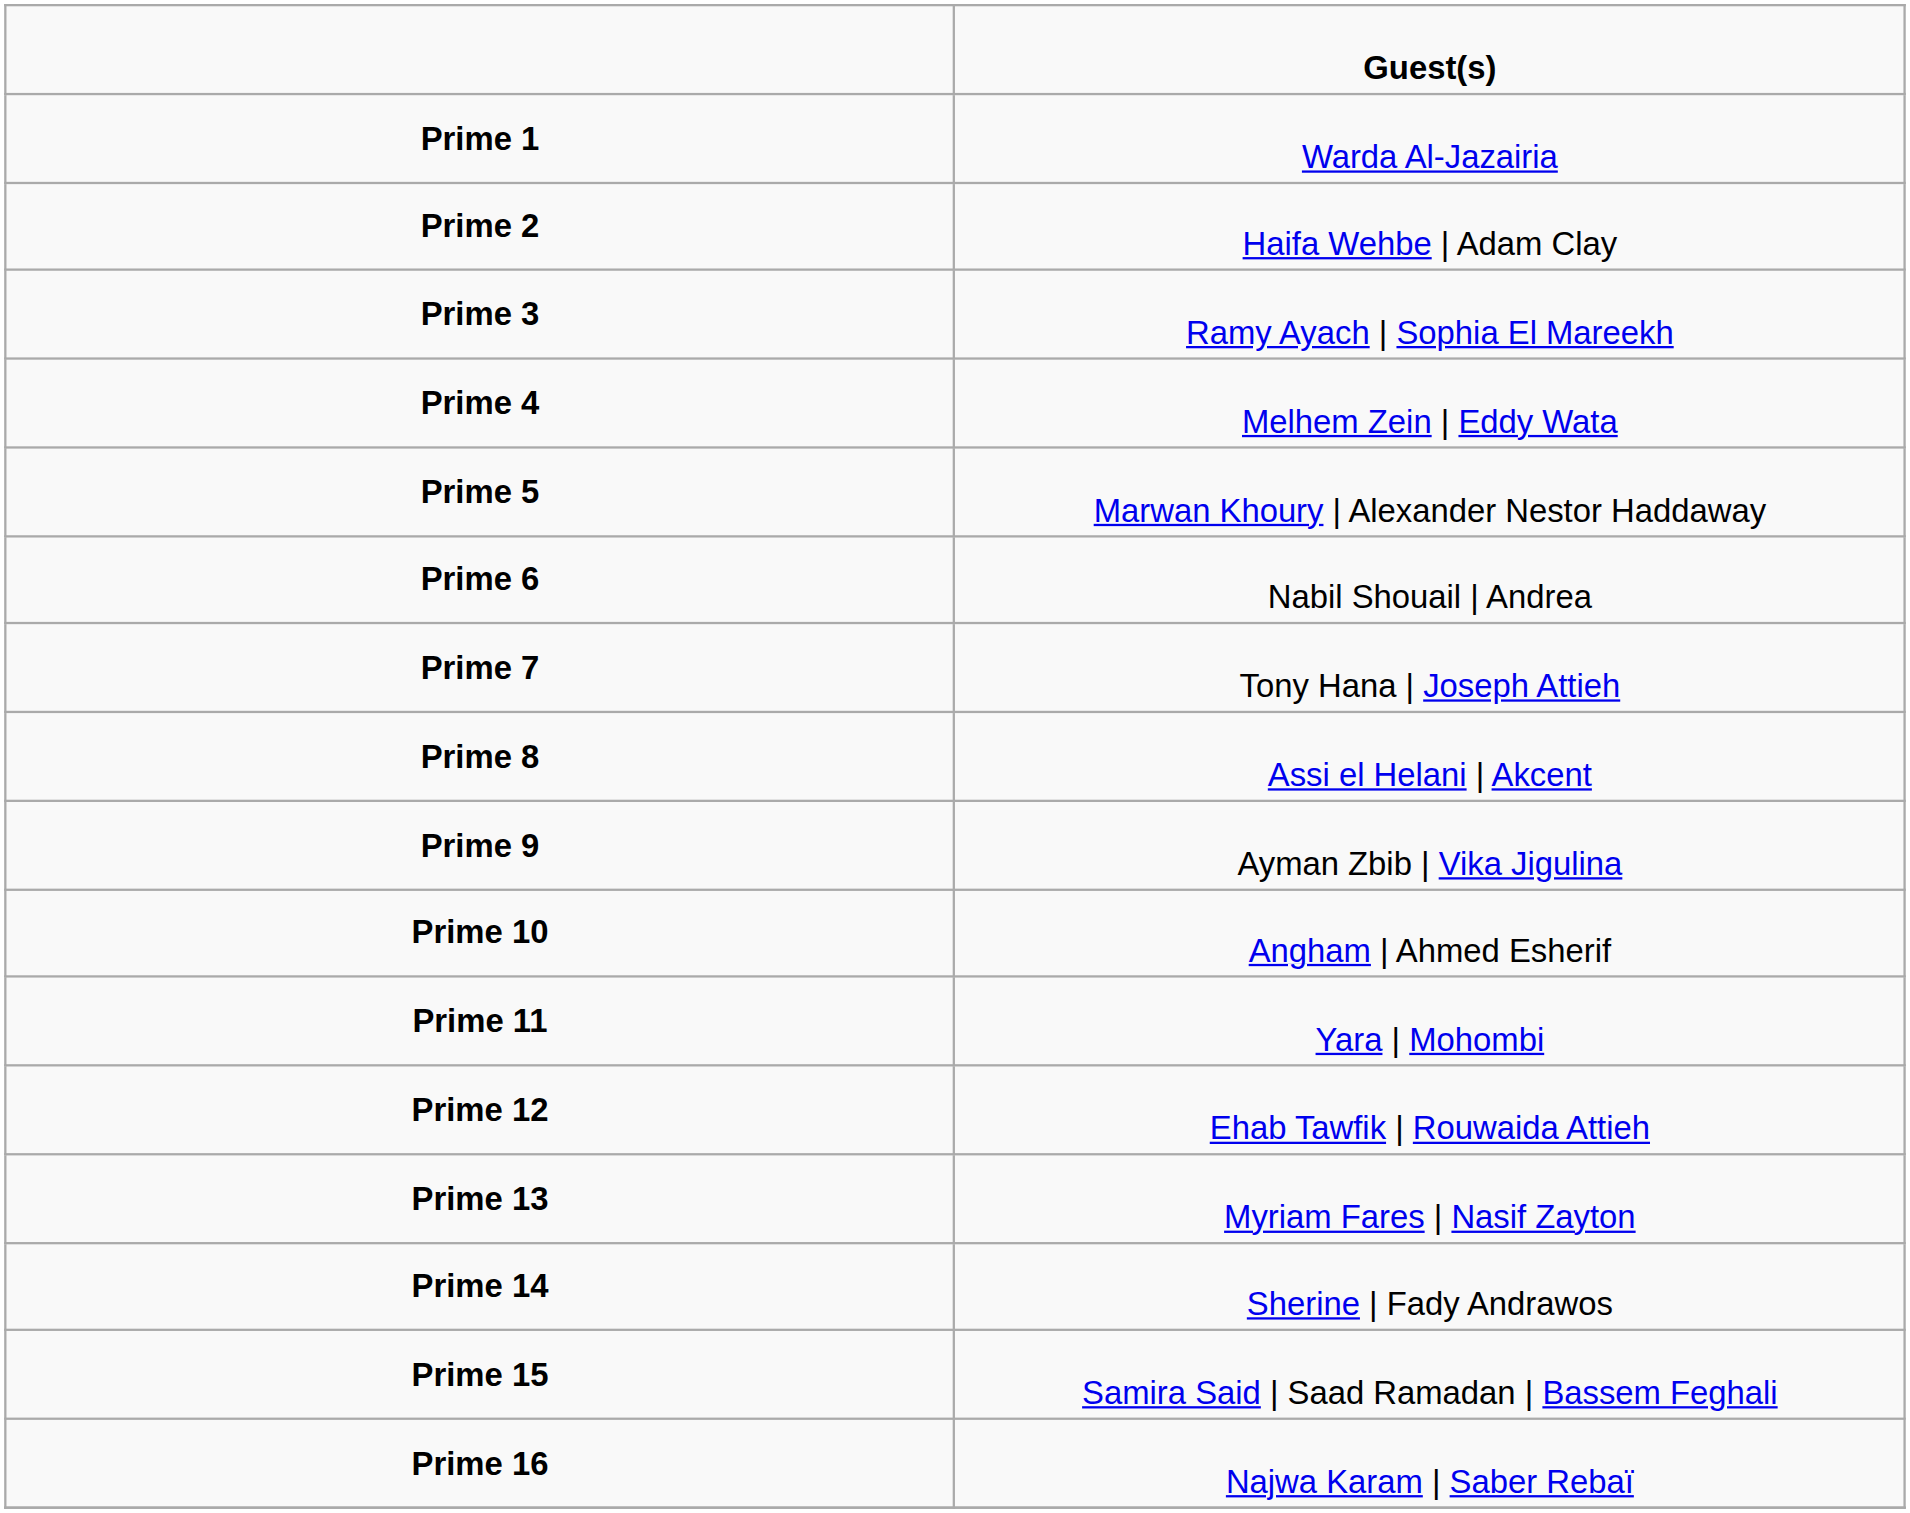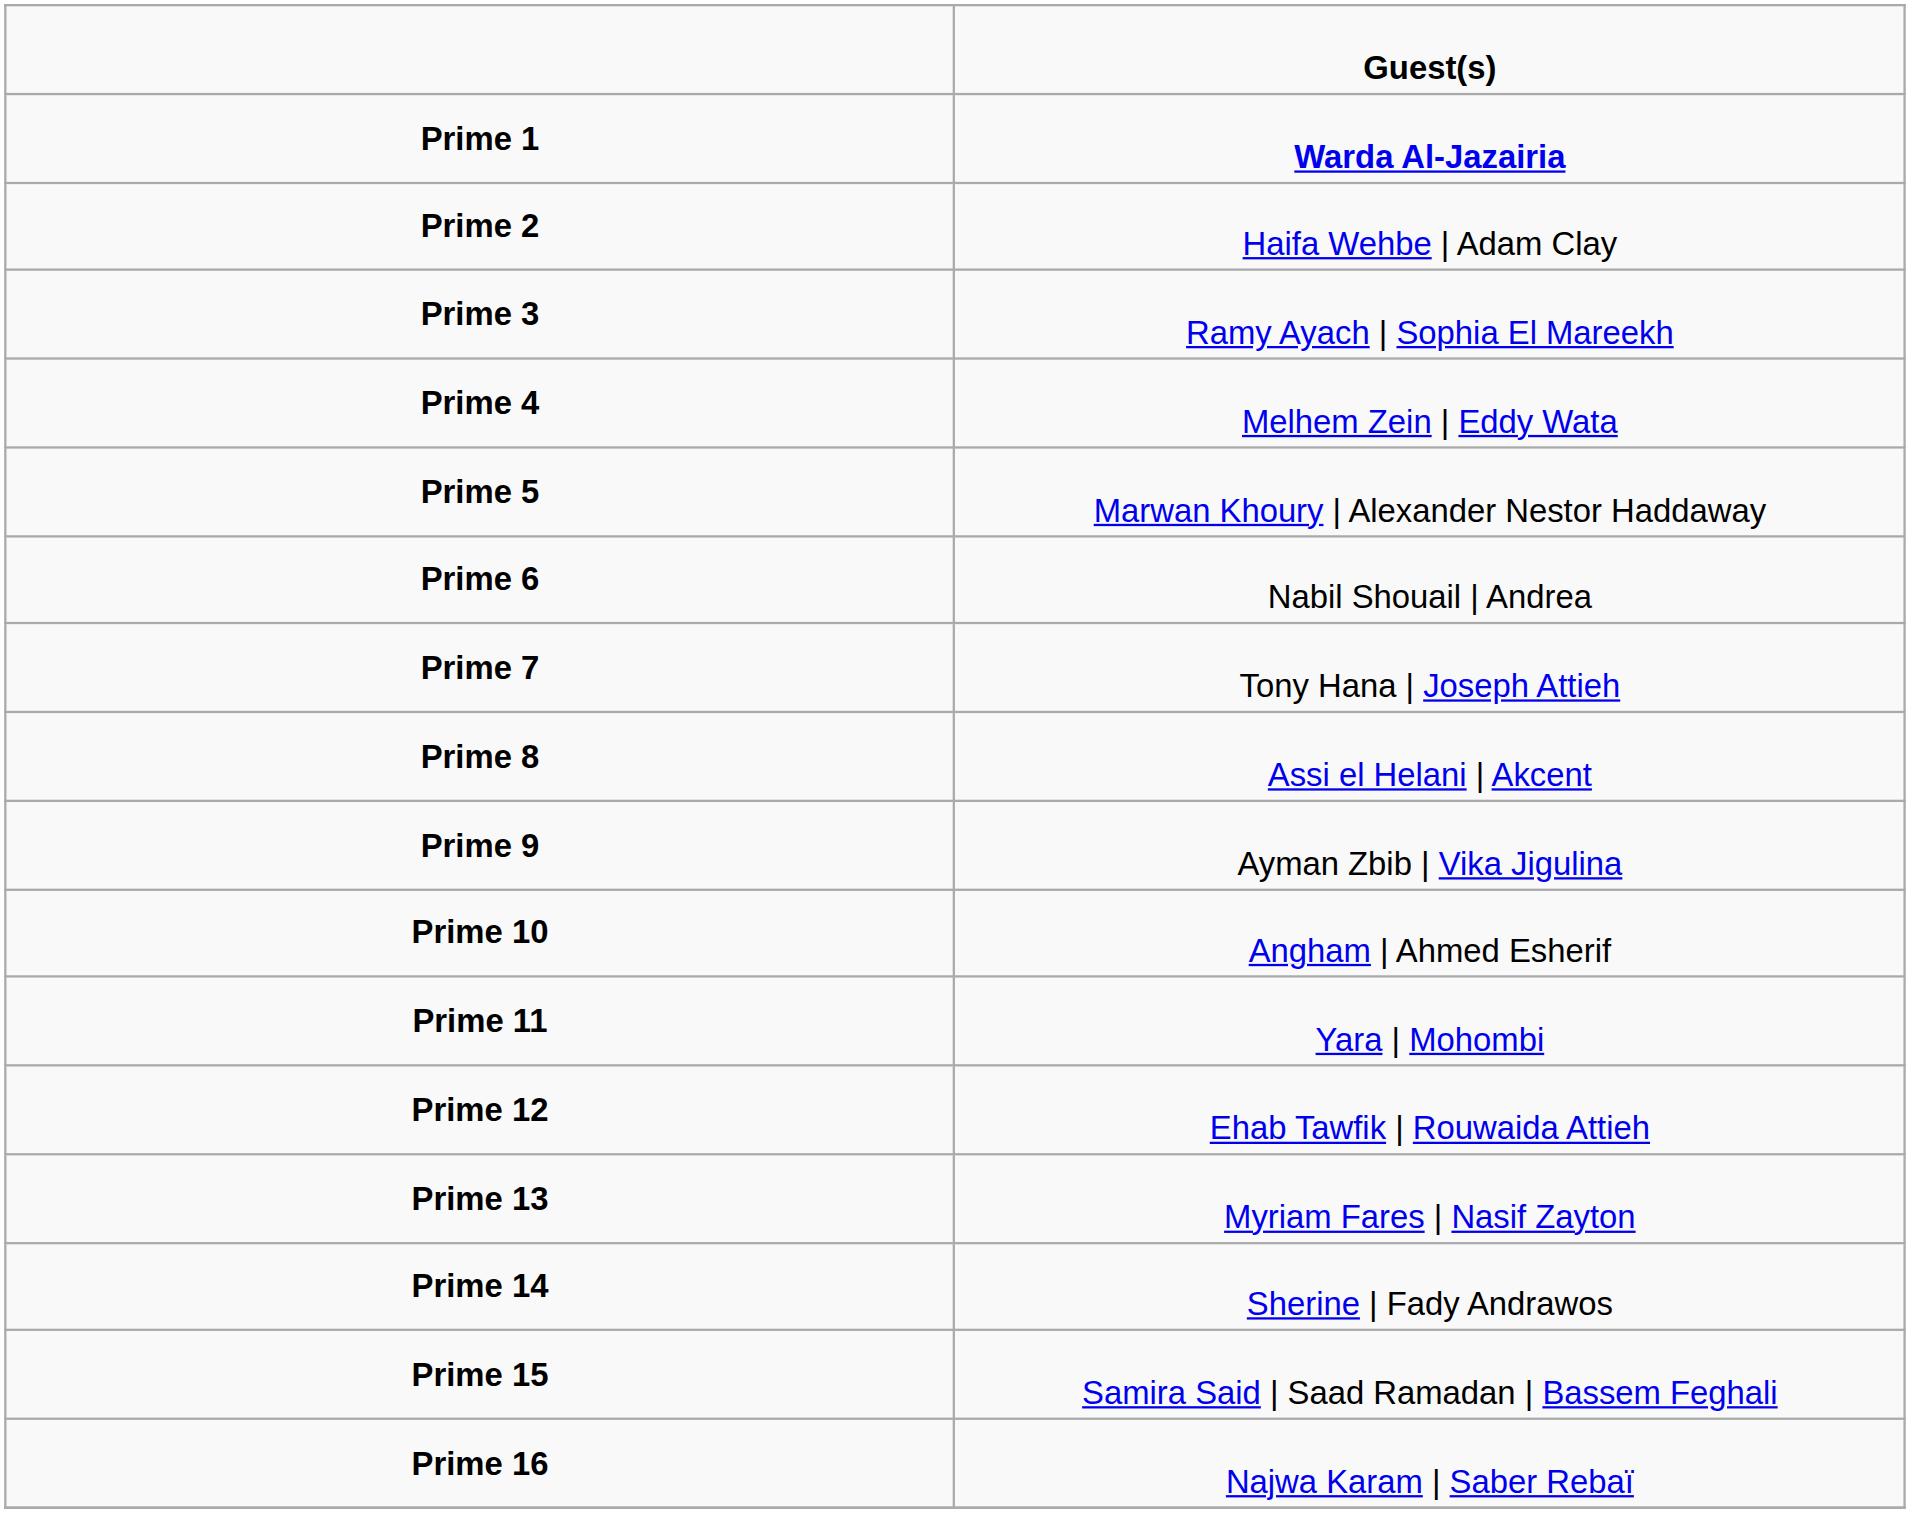(1430, 156) normal -> (1430, 156) bold
